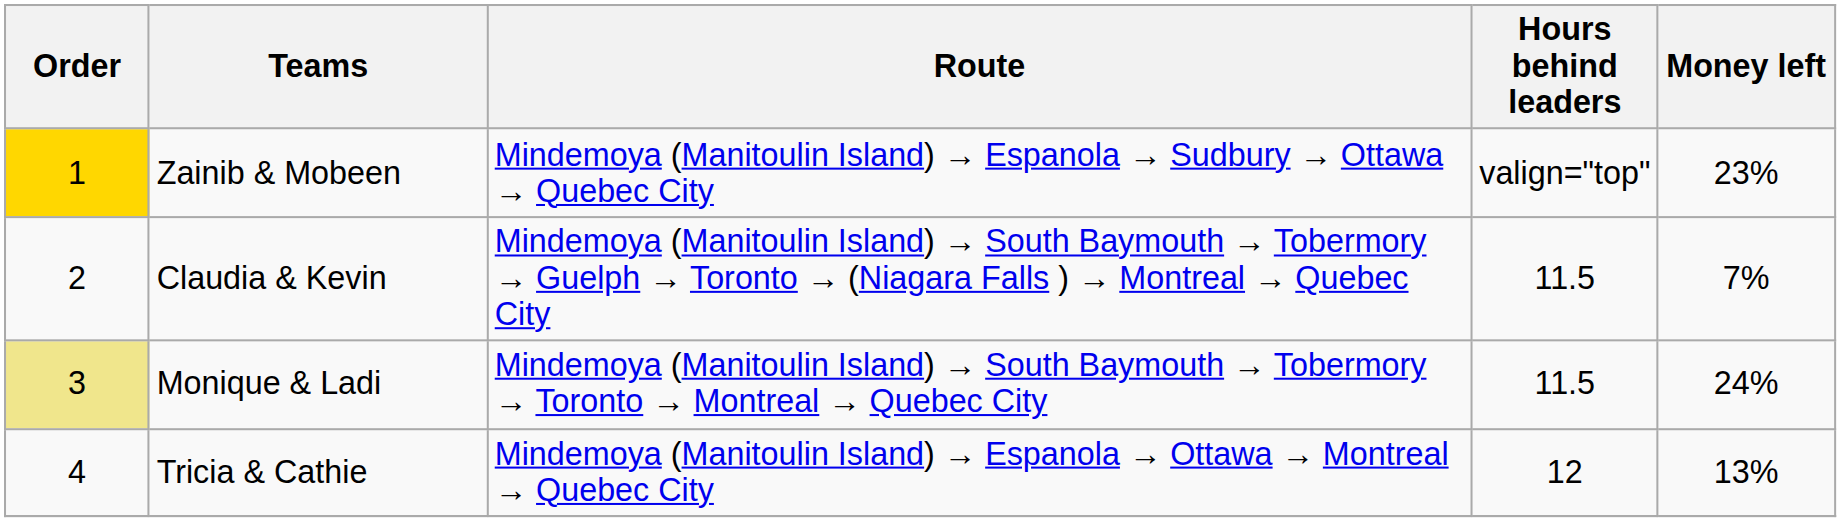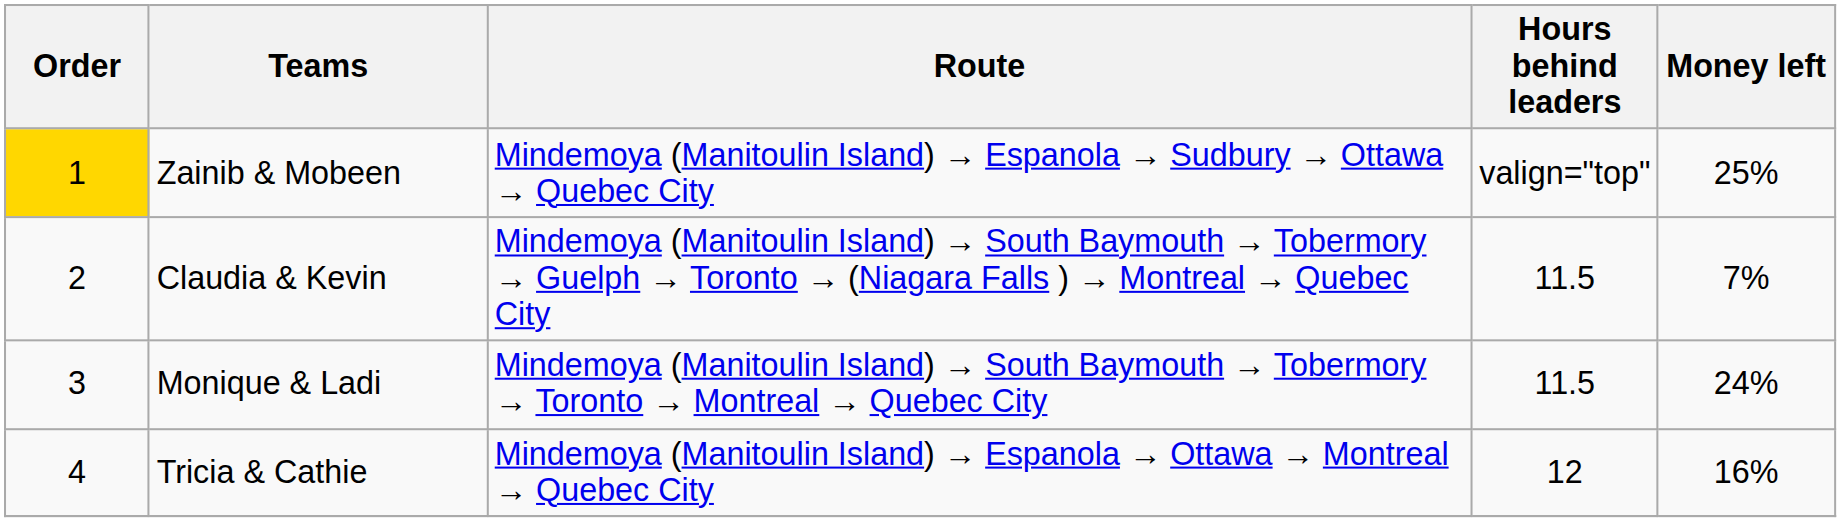(1746, 172) 23% -> (1746, 172) 25%
(77, 383) khaki background -> (77, 383) no background
(1746, 471) 13% -> (1746, 471) 16%
